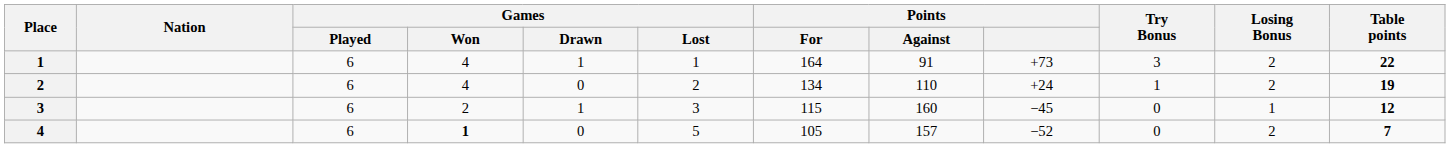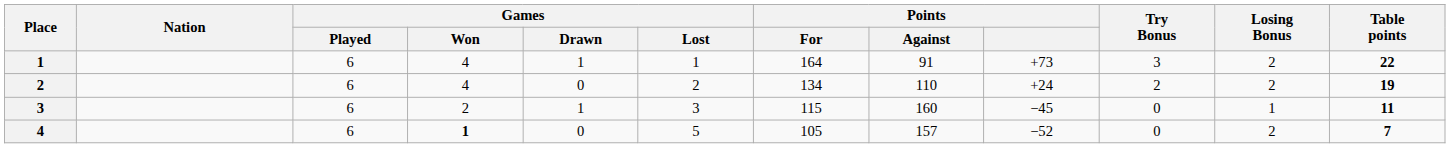(1157, 85) 1 -> (1157, 85) 2
(1387, 108) 12 -> (1387, 108) 11
